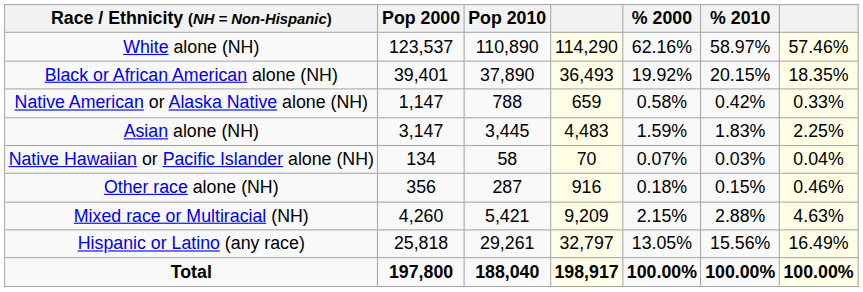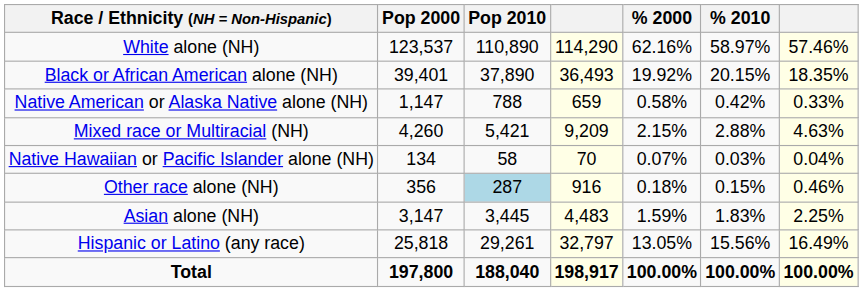rows swapped: (191, 131) <-> (191, 215)
(507, 187) no background -> (507, 187) lightblue background
